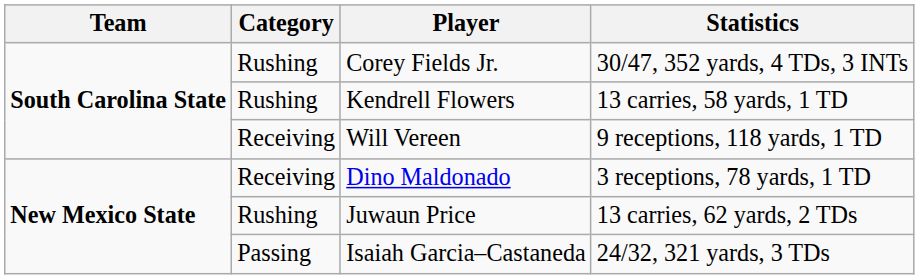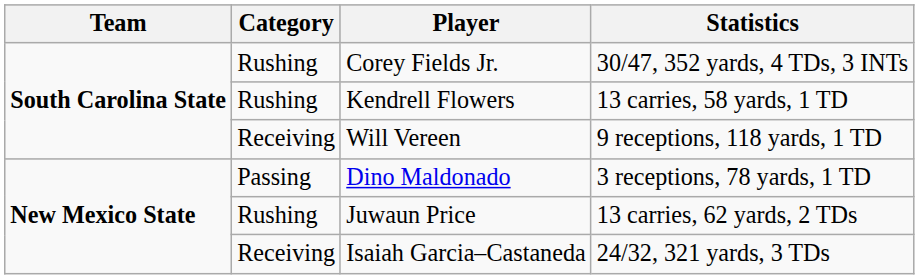(286, 177) Receiving -> (274, 177) Passing
(274, 253) Passing -> (286, 253) Receiving
